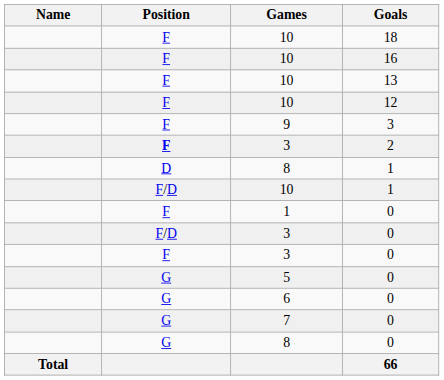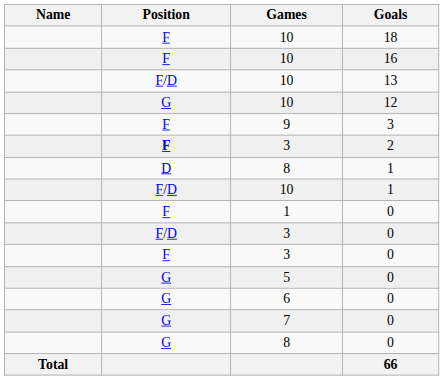(166, 80) F -> (166, 80) F/D
(166, 102) F -> (166, 102) G
